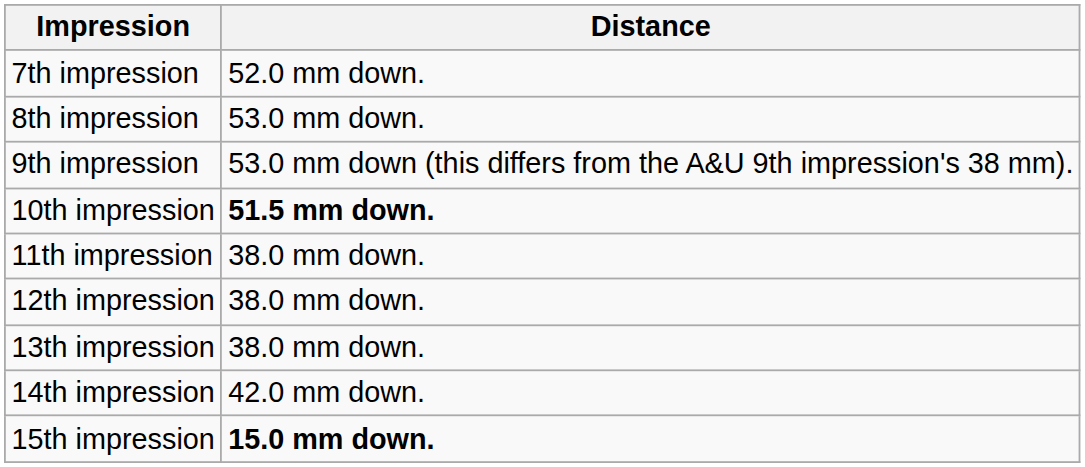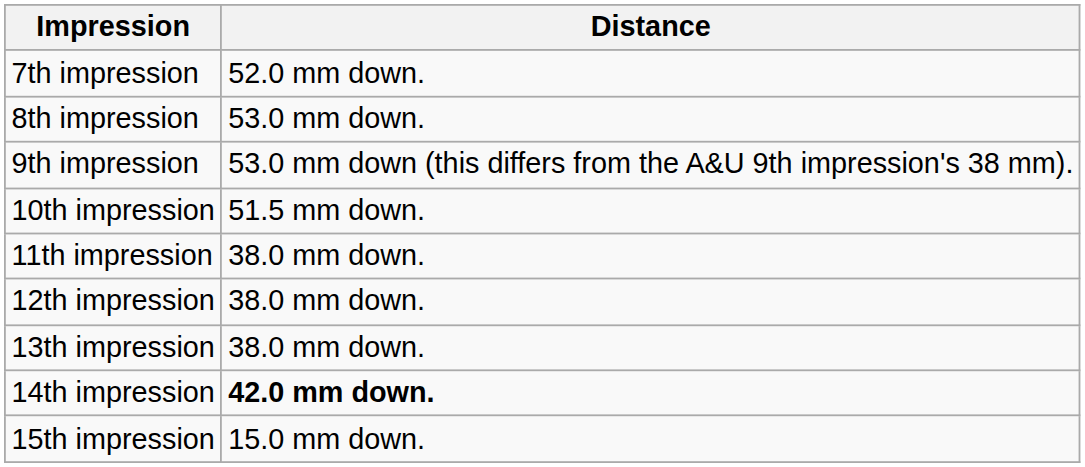(331, 210) bold -> (327, 210) normal
(327, 392) normal -> (331, 392) bold
(331, 438) bold -> (327, 438) normal
